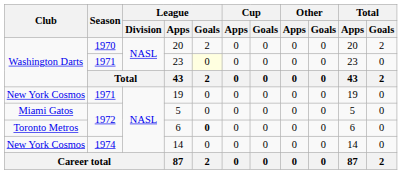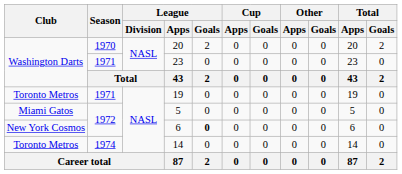(207, 62) lightyellow background -> (207, 62) no background
(46, 95) New York Cosmos -> (46, 95) Toronto Metros
(46, 128) Toronto Metros -> (46, 128) New York Cosmos
(46, 144) New York Cosmos -> (46, 144) Toronto Metros
